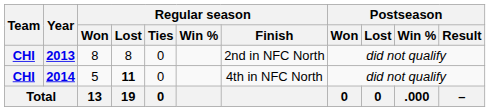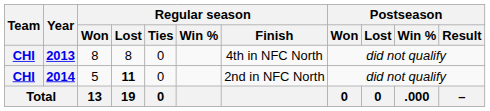(274, 56) 2nd in NFC North -> (274, 56) 4th in NFC North
(274, 76) 4th in NFC North -> (274, 76) 2nd in NFC North
